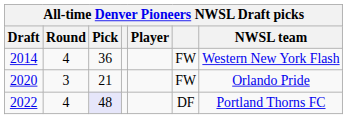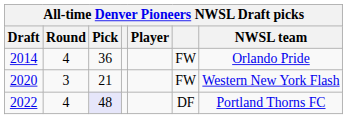(271, 59) Western New York Flash -> (271, 59) Orlando Pride
(271, 80) Orlando Pride -> (271, 80) Western New York Flash
